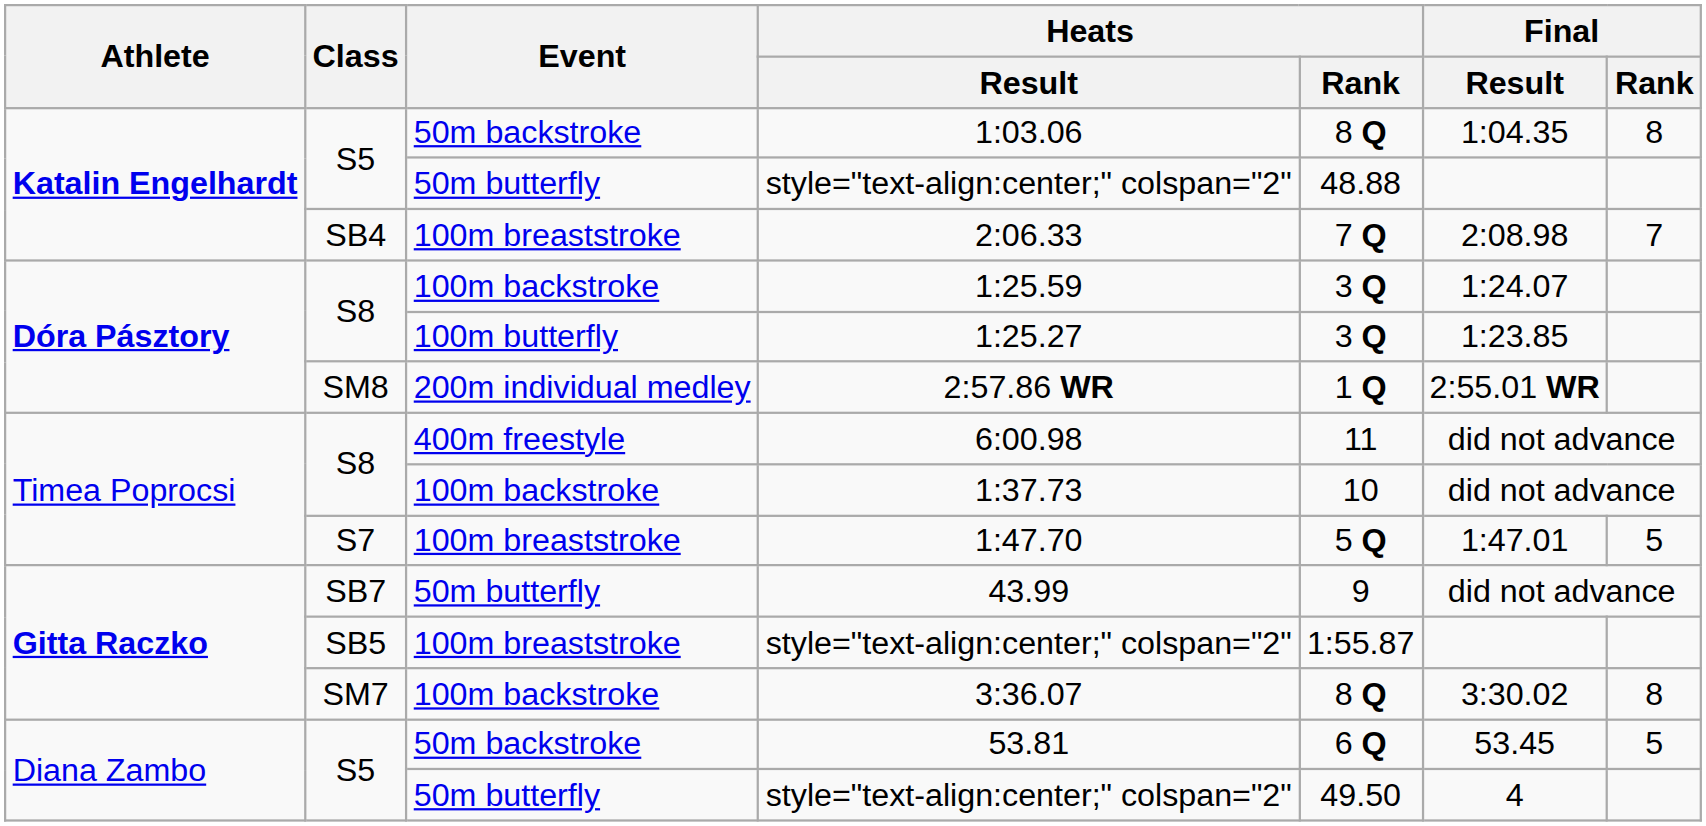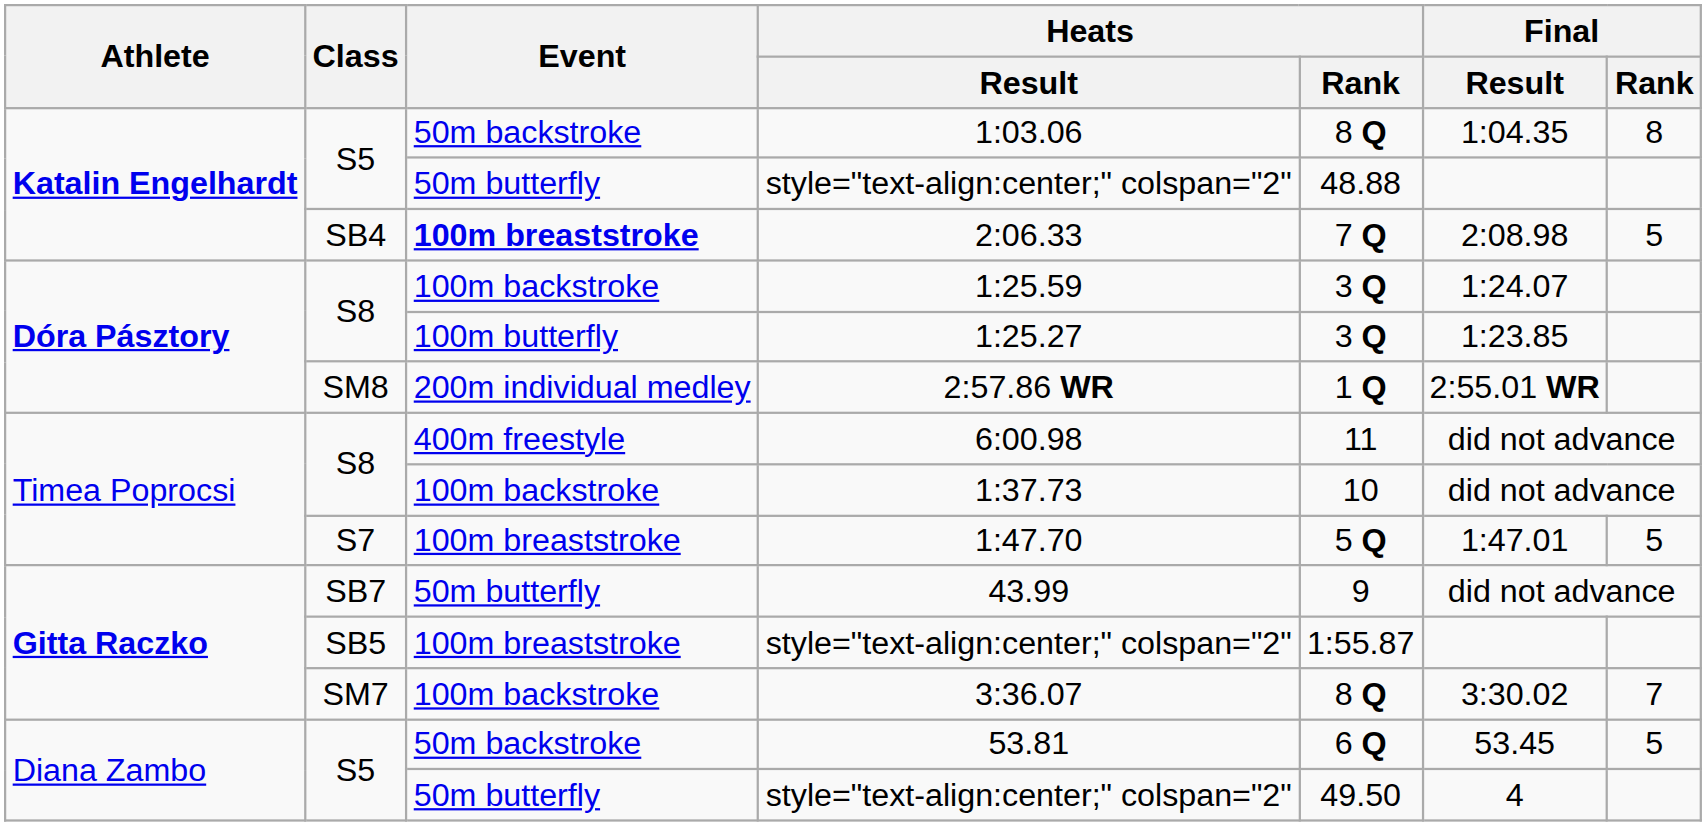(547, 235) normal -> (556, 235) bold
(1654, 235) 7 -> (1654, 235) 5
(1654, 693) 8 -> (1654, 693) 7
